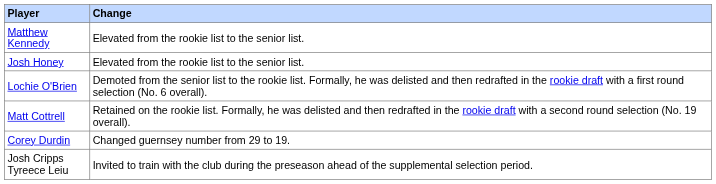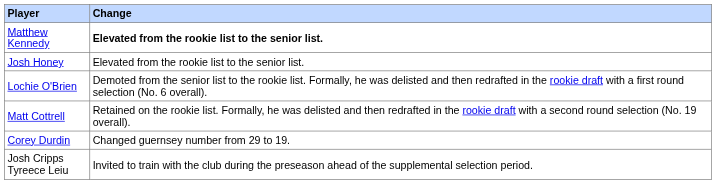(198, 38) normal -> (208, 38) bold
